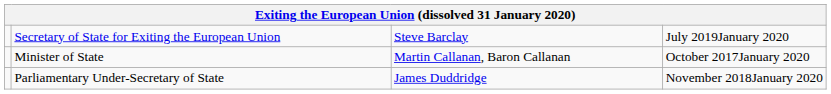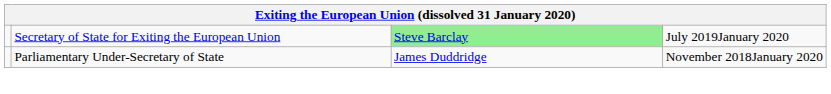(431, 36) no background -> (431, 36) lightgreen background
- row: (59, 57)
